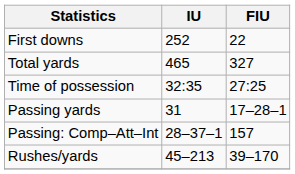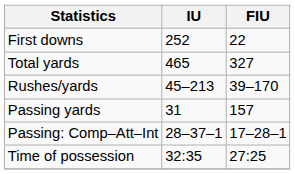rows swapped: (53, 156) <-> (71, 86)
(258, 110) 17–28–1 -> (242, 110) 157
(242, 133) 157 -> (258, 133) 17–28–1
